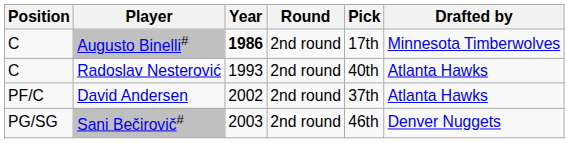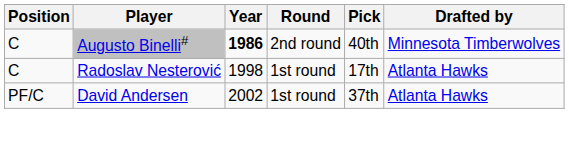(363, 43) 17th -> (363, 43) 40th
(246, 70) 1993 -> (246, 70) 1998
(306, 70) 2nd round -> (303, 70) 1st round
(363, 70) 40th -> (363, 70) 17th
(306, 95) 2nd round -> (303, 95) 1st round
- row: (130, 122)
